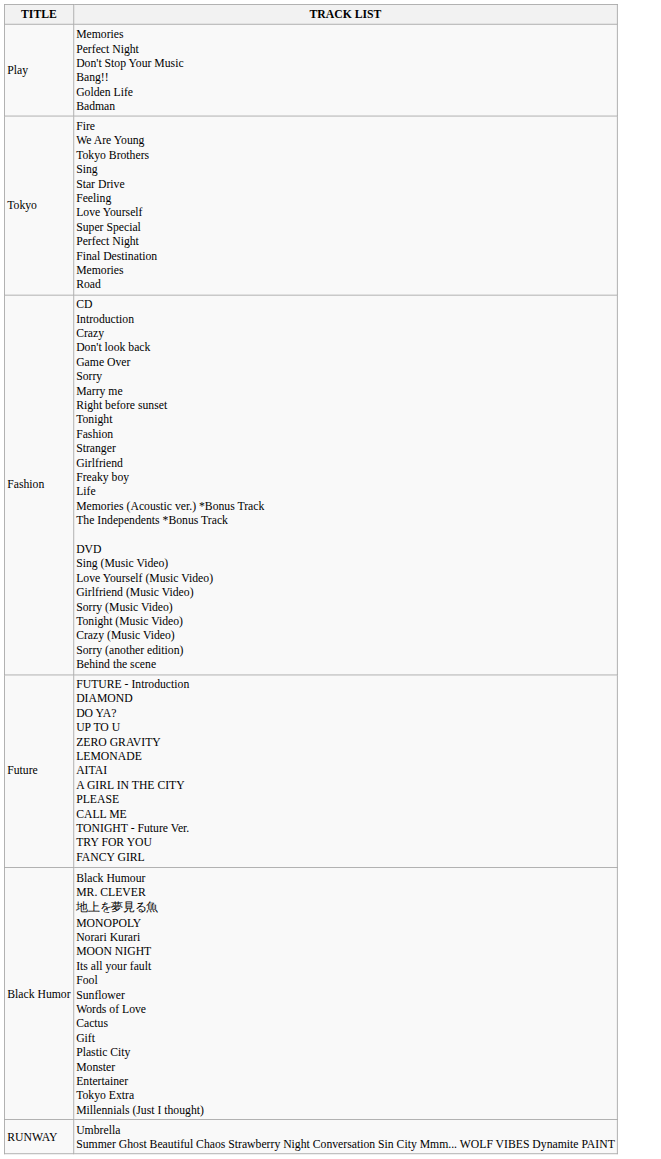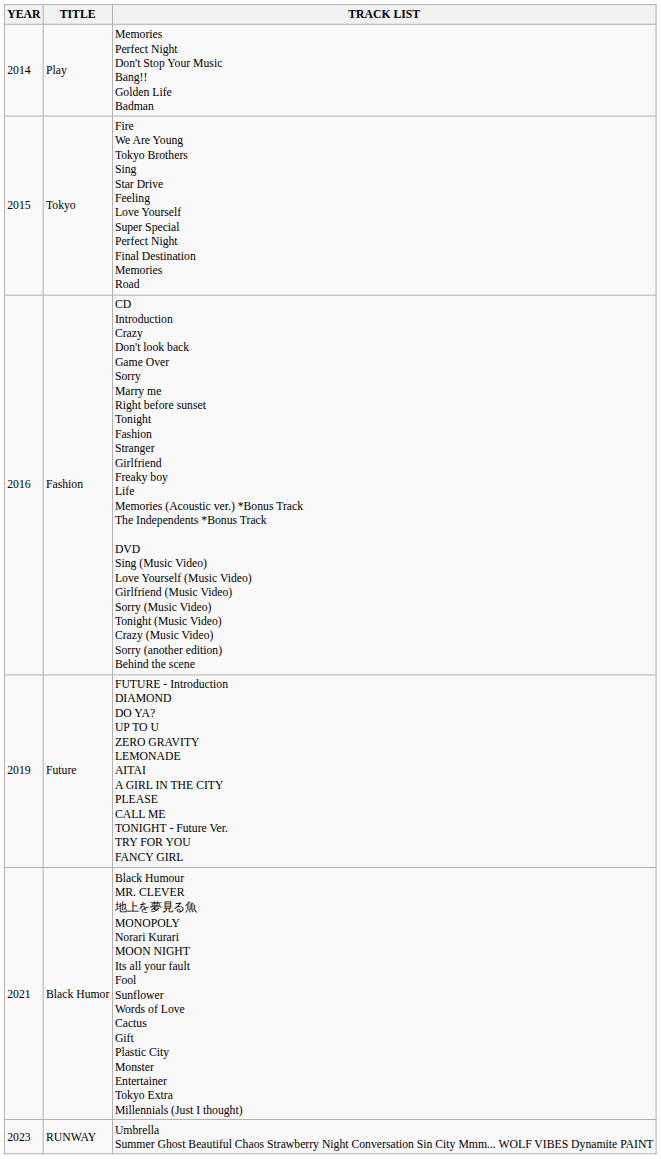+ column: (24, 14)
